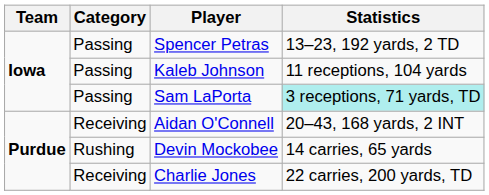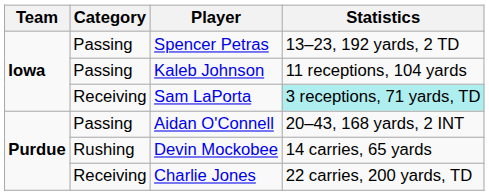(103, 97) Passing -> (110, 97) Receiving
(110, 123) Receiving -> (103, 123) Passing
